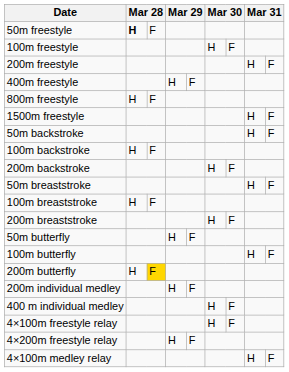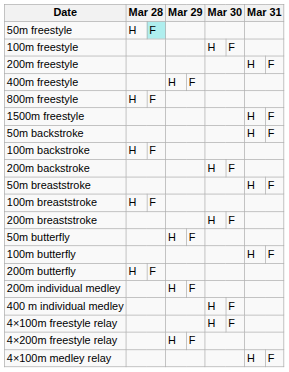(133, 30) bold -> (133, 30) normal
(153, 30) no background -> (153, 30) paleturquoise background
(153, 271) gold background -> (153, 271) no background
